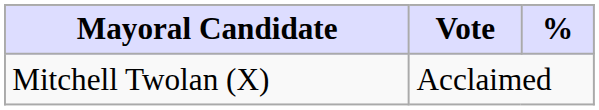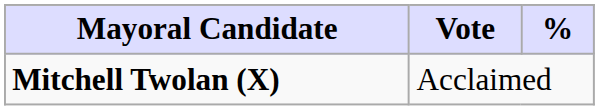(141, 78) normal -> (146, 78) bold
